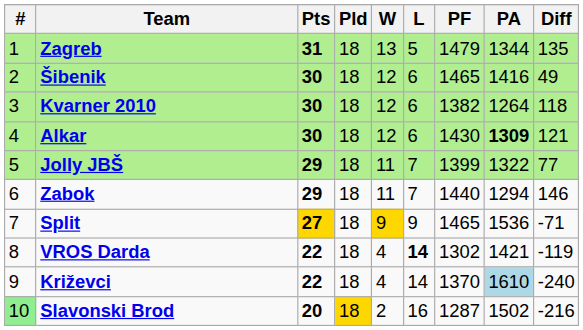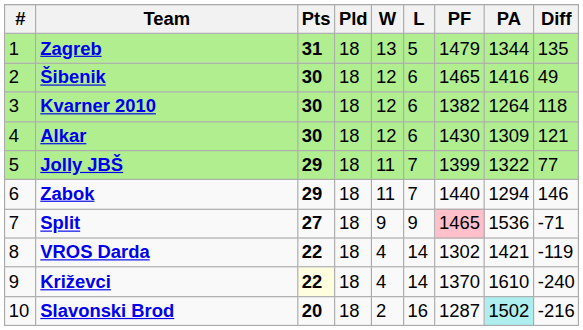(509, 135) bold -> (509, 135) normal
(312, 223) gold background -> (312, 223) no background
(381, 223) gold background -> (381, 223) no background
(459, 223) no background -> (459, 223) pink background
(418, 252) bold -> (418, 252) normal
(312, 281) no background -> (312, 281) lightyellow background
(509, 281) lightblue background -> (509, 281) no background
(19, 310) lightgreen background -> (19, 310) no background
(349, 310) gold background -> (349, 310) no background
(509, 310) no background -> (509, 310) paleturquoise background
